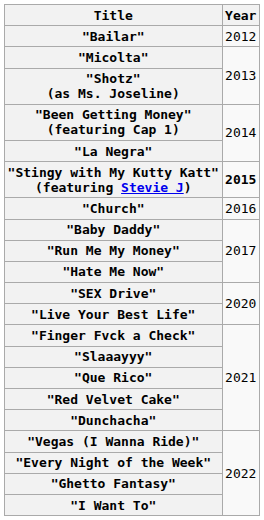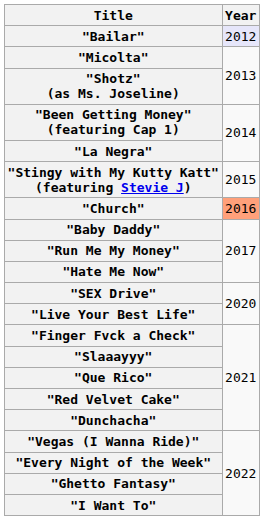(241, 36) no background -> (241, 36) lavender background
(241, 180) bold -> (241, 180) normal
(241, 208) no background -> (241, 208) lightsalmon background
